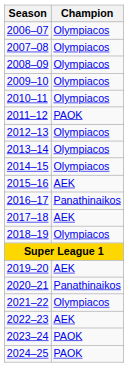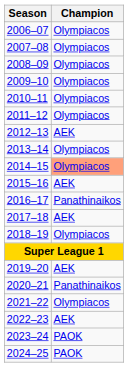(68, 115) PAOK -> (81, 115) Olympiacos
(81, 132) Olympiacos -> (64, 132) AEK
(81, 166) no background -> (81, 166) lightsalmon background
